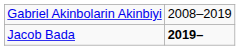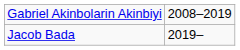(185, 34) bold -> (185, 34) normal
